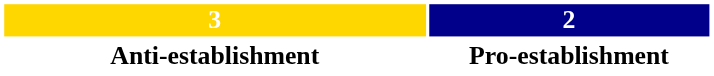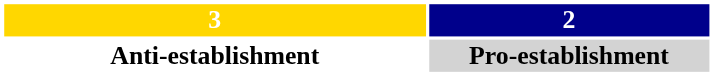(569, 55) no background -> (569, 55) lightgrey background
